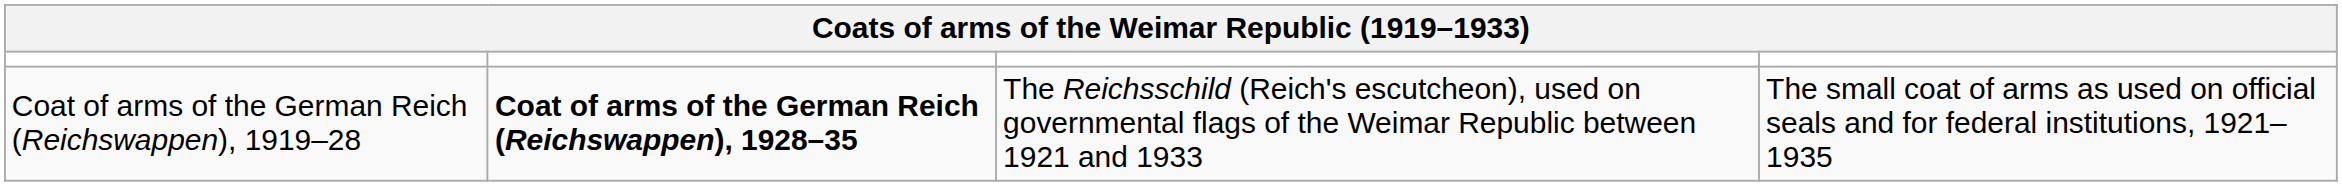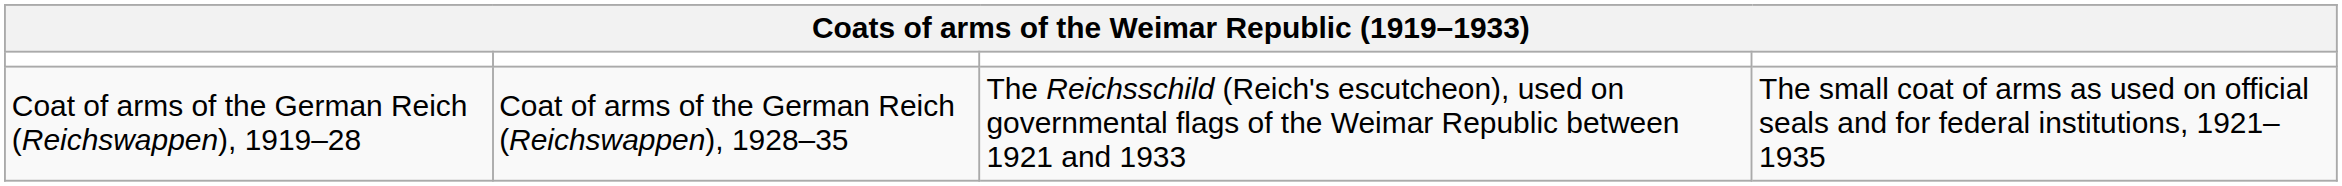(737, 123) bold -> (727, 123) normal
